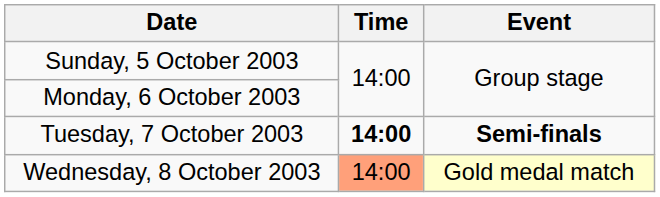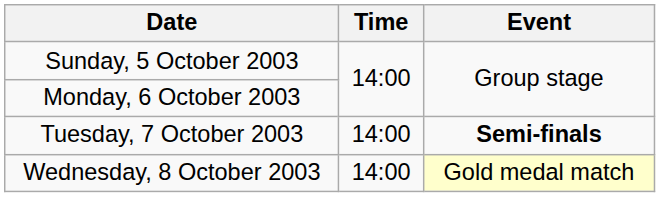(381, 135) bold -> (381, 135) normal
(381, 172) lightsalmon background -> (381, 172) no background
